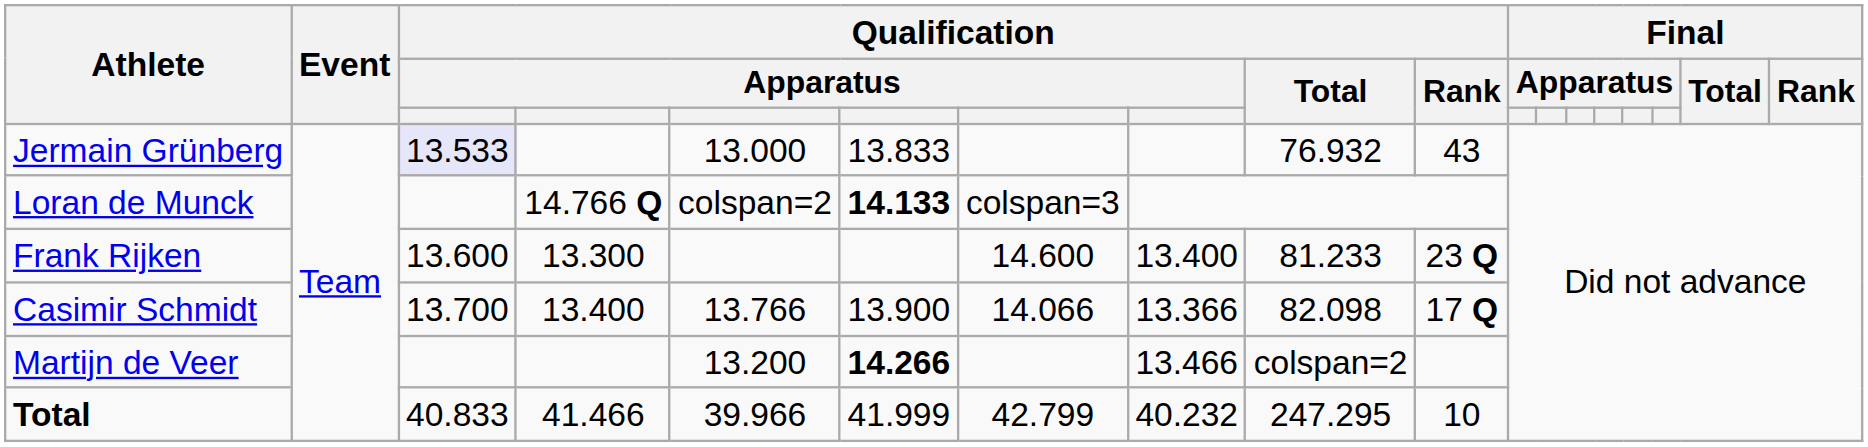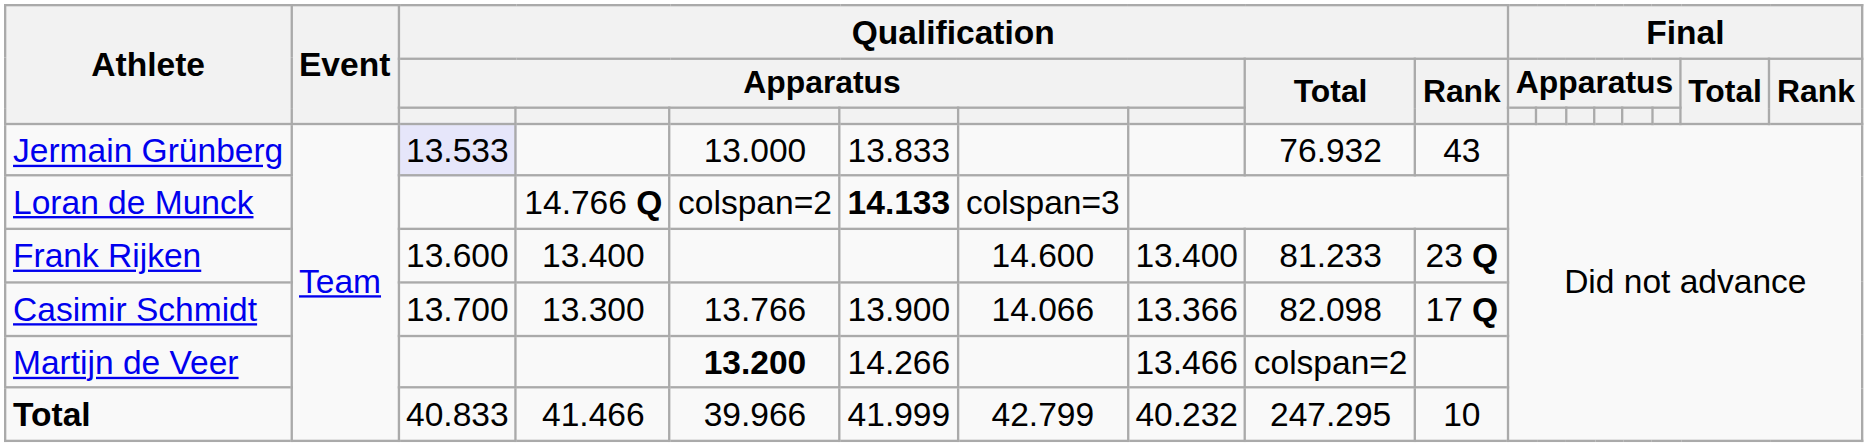(593, 256) 13.300 -> (593, 256) 13.400
(593, 309) 13.400 -> (593, 309) 13.300
(755, 362) normal -> (755, 362) bold
(899, 362) bold -> (899, 362) normal
